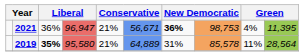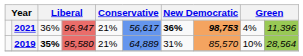(145, 28) 56,671 -> (144, 28) 56,617
(224, 28) normal -> (223, 28) bold
(282, 28) 11,395 -> (282, 28) 11,396
(224, 43) 85,578 -> (223, 43) 85,570
(253, 43) 11% -> (252, 43) 10%
